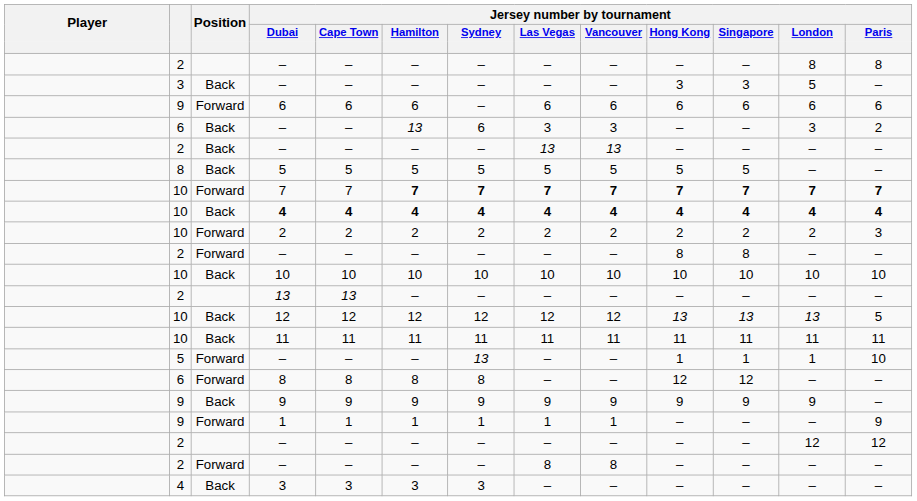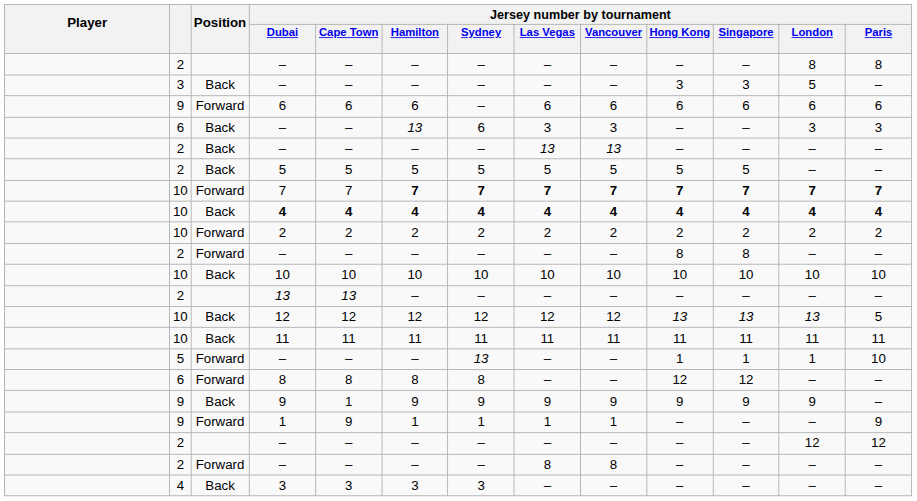(878, 127) 2 -> (878, 127) 3
(180, 169) 8 -> (180, 169) 2
(878, 232) 3 -> (878, 232) 2
(349, 401) 9 -> (349, 401) 1
(349, 422) 1 -> (349, 422) 9
